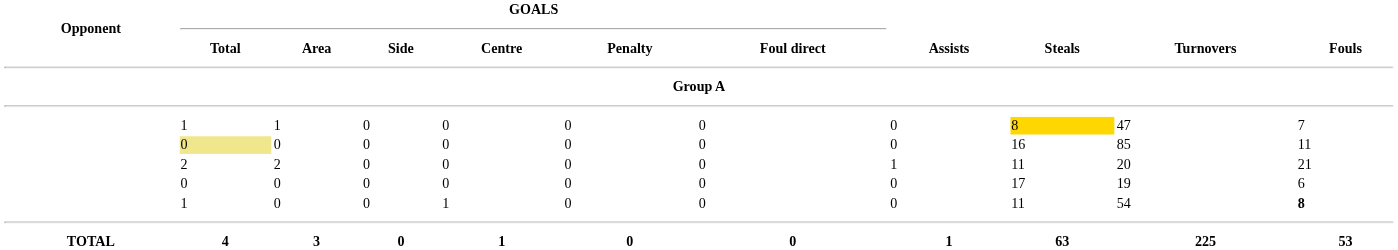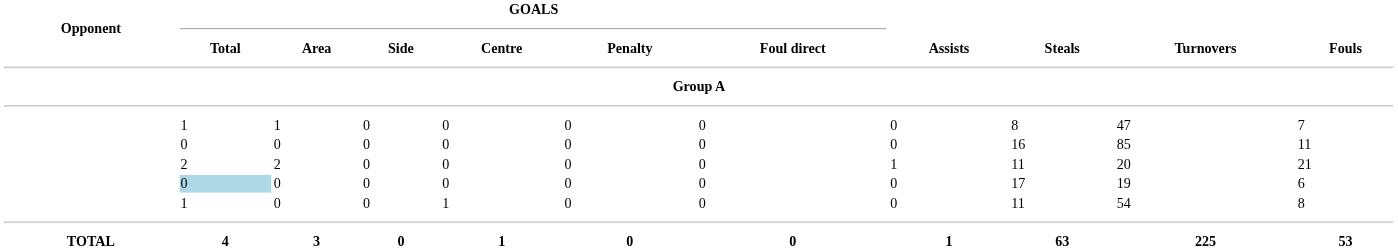(1015, 125) gold background -> (1015, 125) no background
(184, 145) khaki background -> (184, 145) no background
(184, 183) no background -> (184, 183) lightblue background
(1301, 203) bold -> (1301, 203) normal
